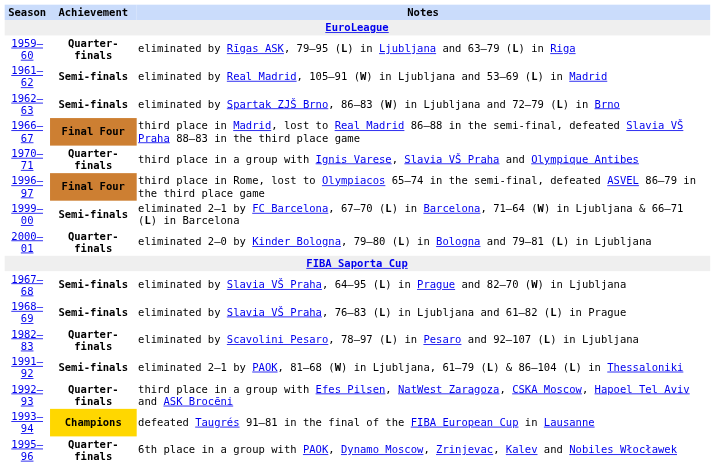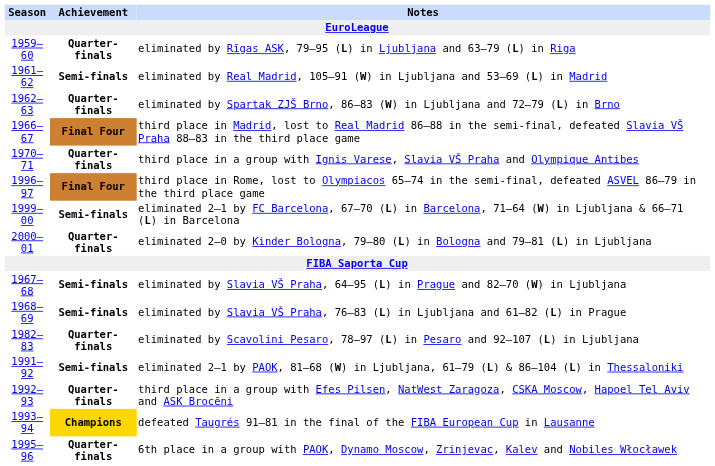(93, 104) Semi-finals -> (93, 104) Quarter-finals
